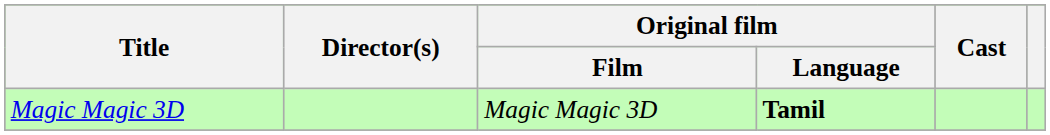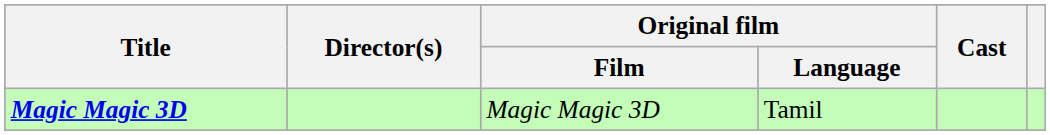(97, 109) normal -> (99, 109) bold
(794, 109) bold -> (793, 109) normal
